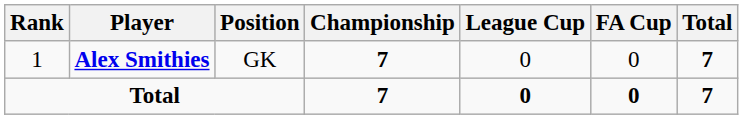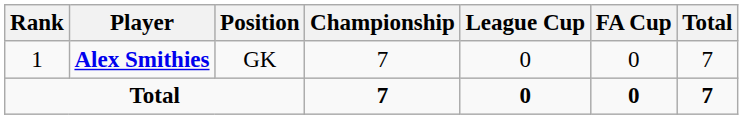(382, 59) bold -> (382, 59) normal
(707, 59) bold -> (707, 59) normal
